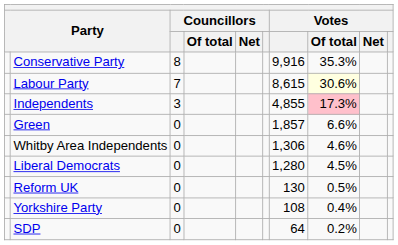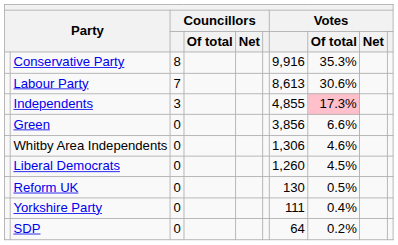(288, 83) 8,615 -> (288, 83) 8,613
(338, 83) lightyellow background -> (338, 83) no background
(288, 124) 1,857 -> (288, 124) 3,856
(288, 166) 1,280 -> (288, 166) 1,260
(294, 208) 108 -> (295, 208) 111
